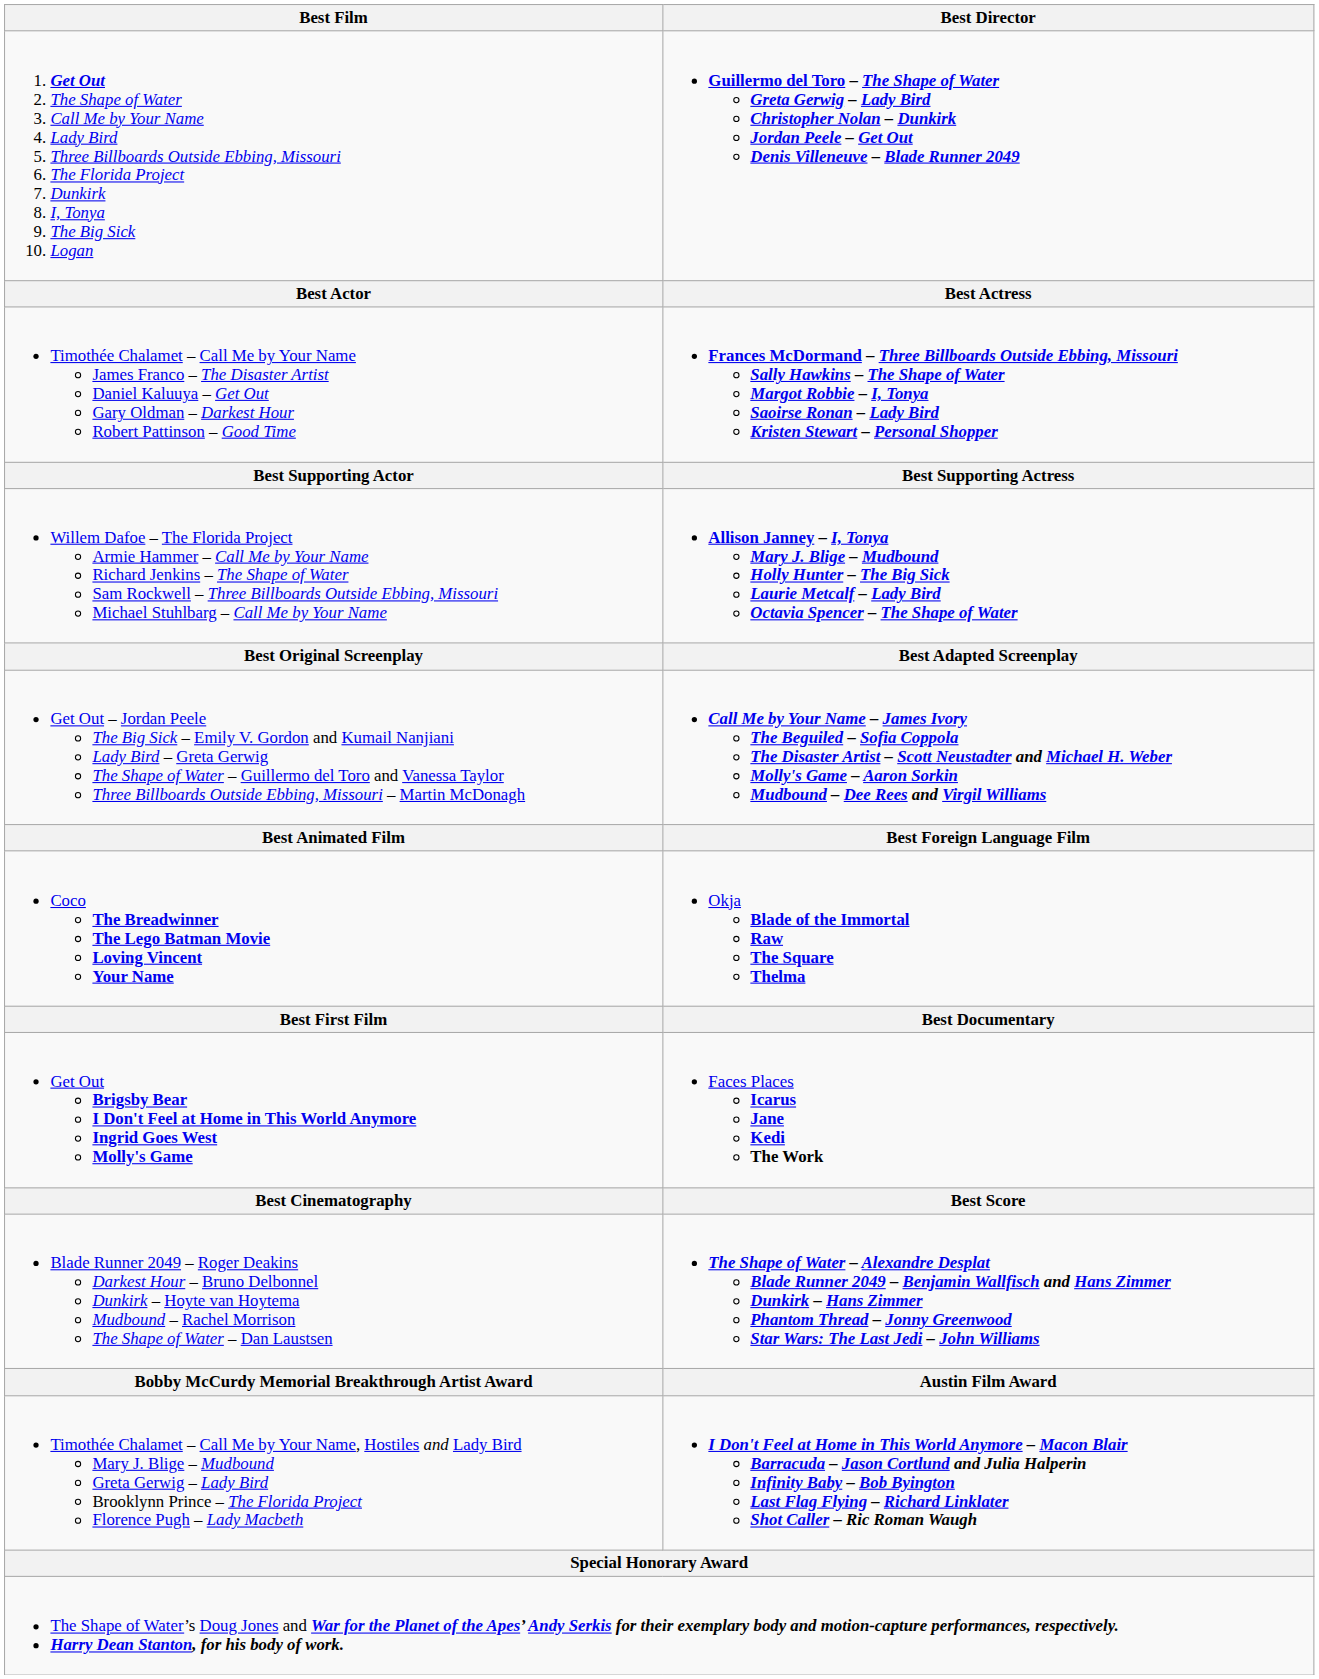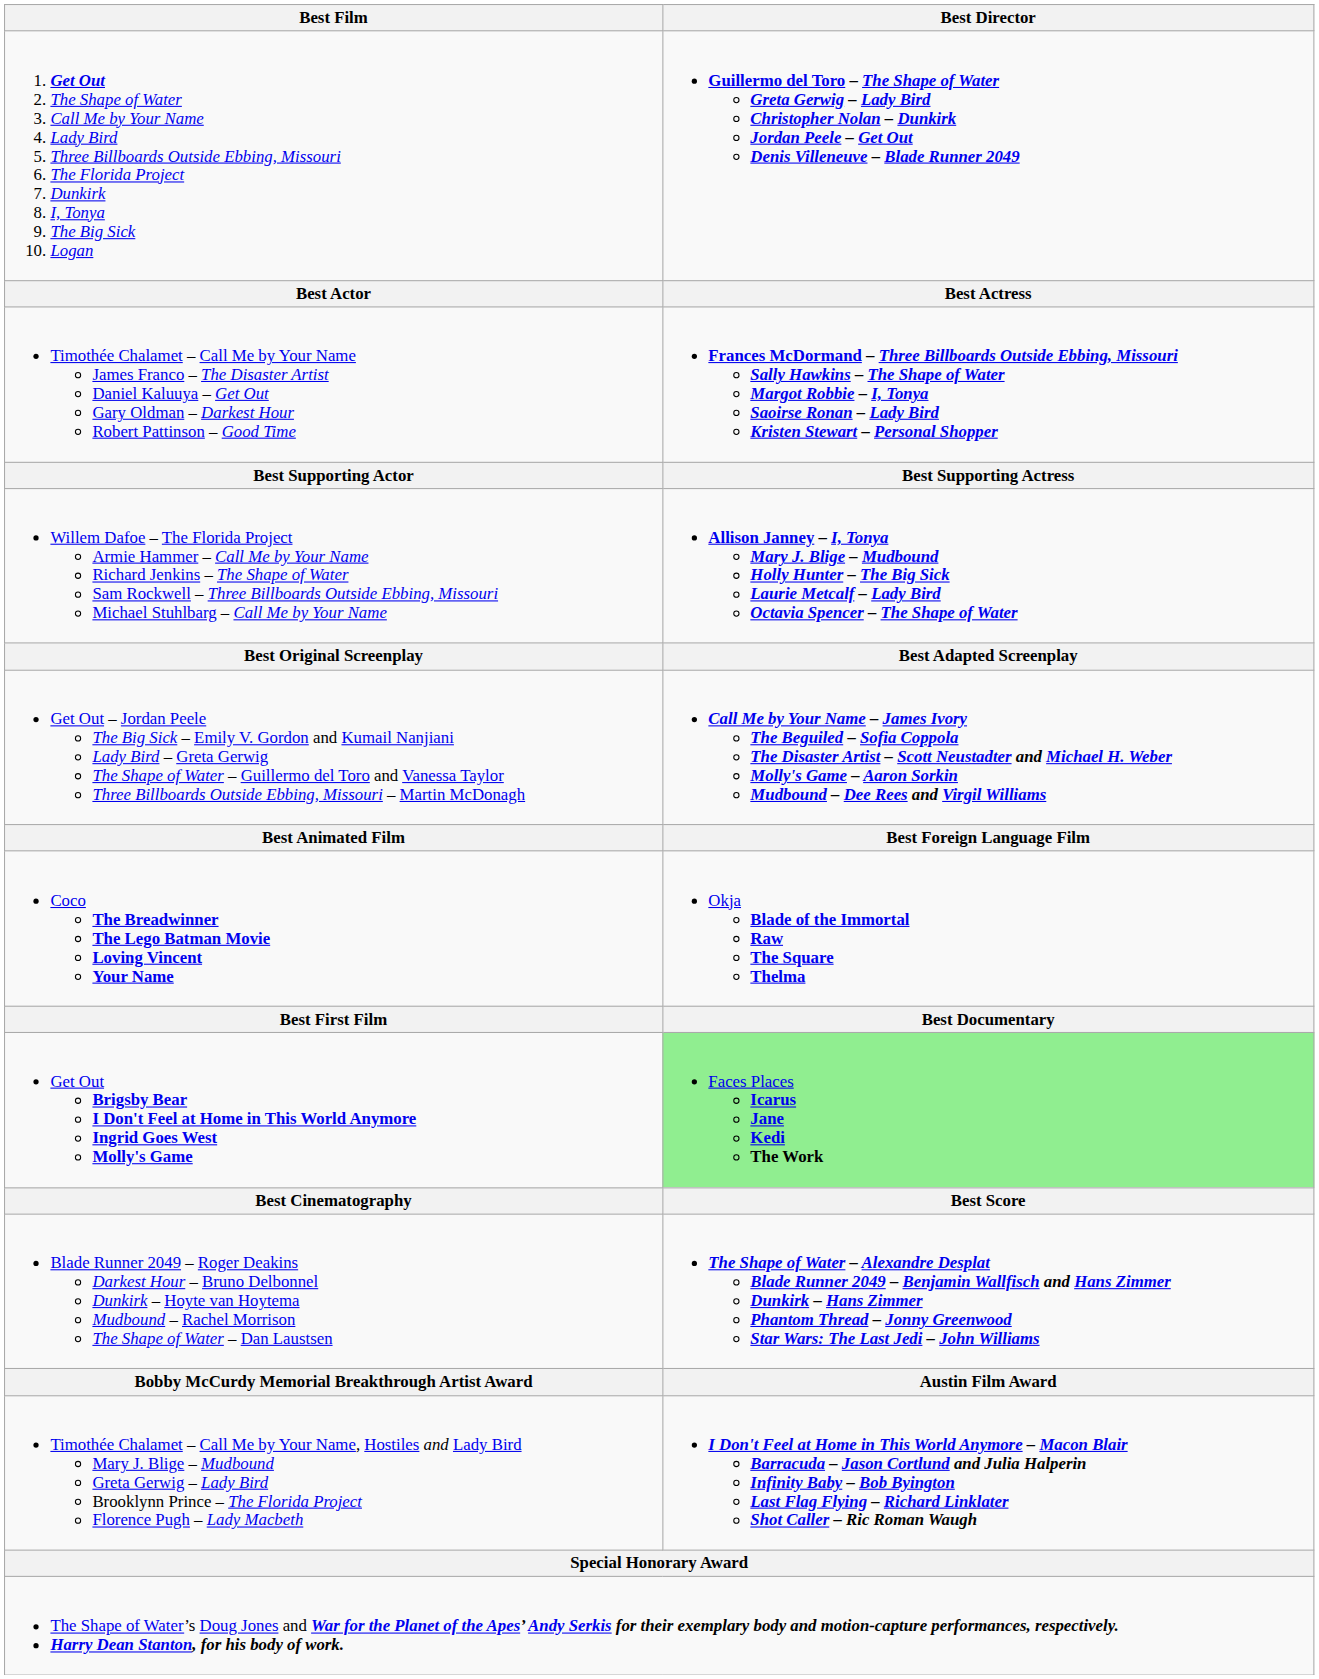(988, 1119) no background -> (988, 1119) lightgreen background
